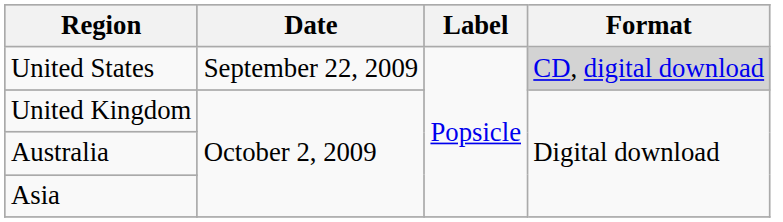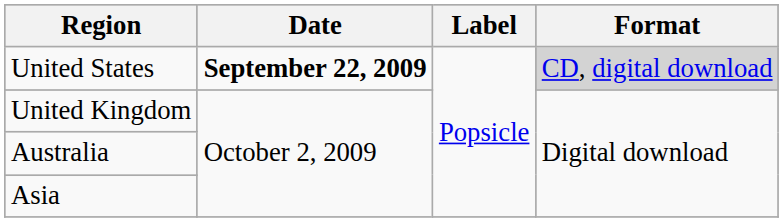(311, 68) normal -> (315, 68) bold
